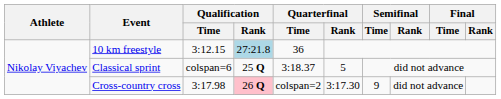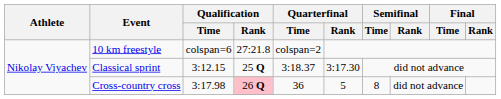(209, 49) 3:12.15 -> (209, 49) colspan=6
(253, 49) lightblue background -> (253, 49) no background
(298, 49) 36 -> (298, 49) colspan=2
(209, 67) colspan=6 -> (209, 67) 3:12.15
(343, 67) 5 -> (343, 67) 3:17.30
(298, 86) colspan=2 -> (298, 86) 36
(343, 86) 3:17.30 -> (343, 86) 5
(376, 86) 9 -> (376, 86) 8
